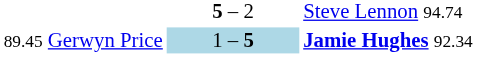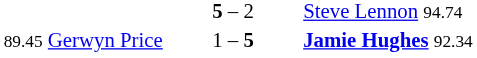(233, 40) lightblue background -> (233, 40) no background
